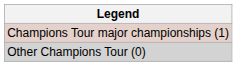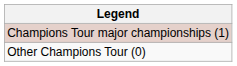(76, 52) lightgrey background -> (76, 52) no background
